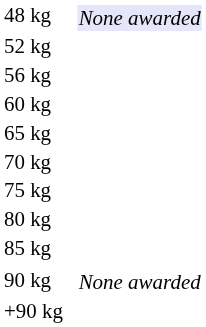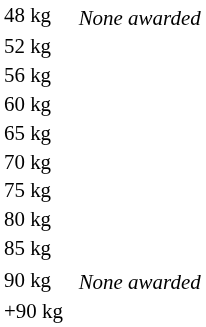(140, 17) lavender background -> (140, 17) no background
